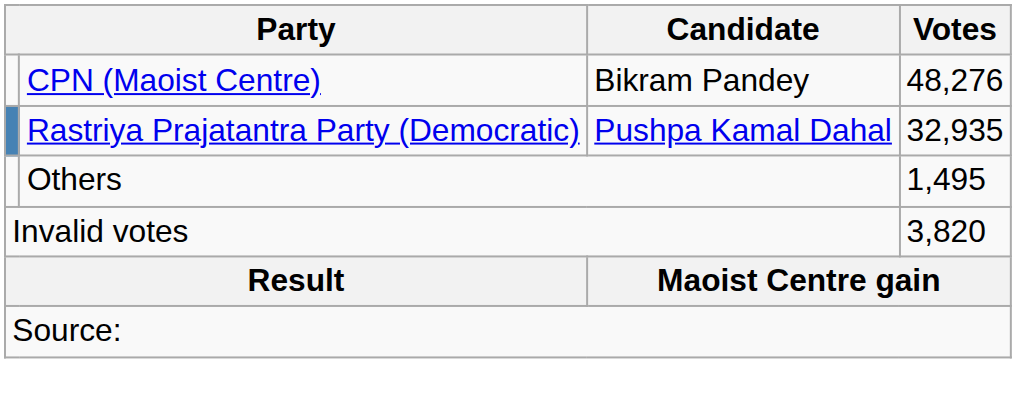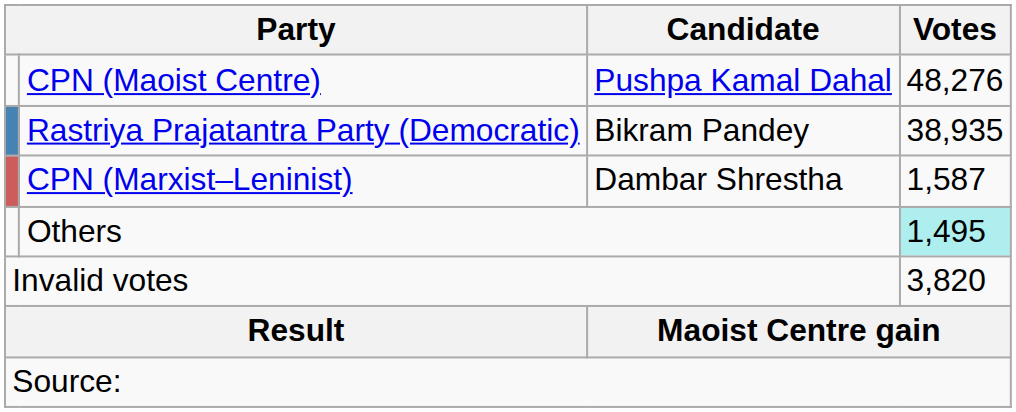(702, 79) Bikram Pandey -> (743, 79) Pushpa Kamal Dahal
(743, 130) Pushpa Kamal Dahal -> (702, 130) Bikram Pandey
(955, 130) 32,935 -> (955, 130) 38,935
+ row: (190, 180)
(946, 180) no background -> (946, 230) paleturquoise background
